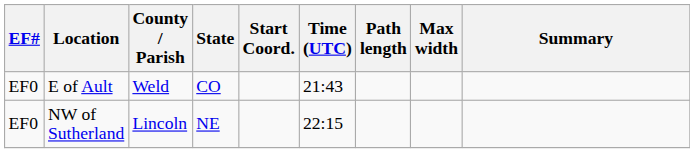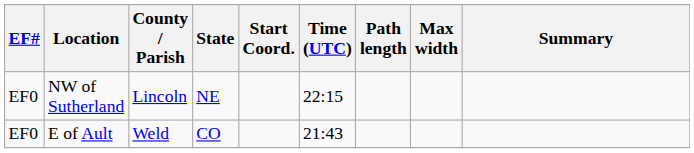rows swapped: (80, 85) <-> (86, 123)
